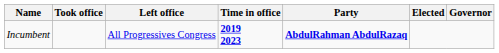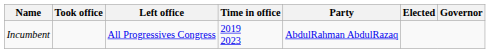(231, 34) bold -> (231, 34) normal
(346, 34) bold -> (342, 34) normal
